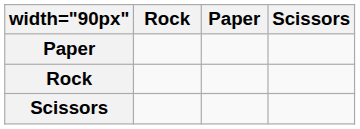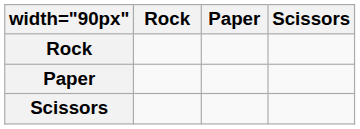(69, 49) Paper -> (69, 49) Rock
(69, 78) Rock -> (69, 78) Paper
